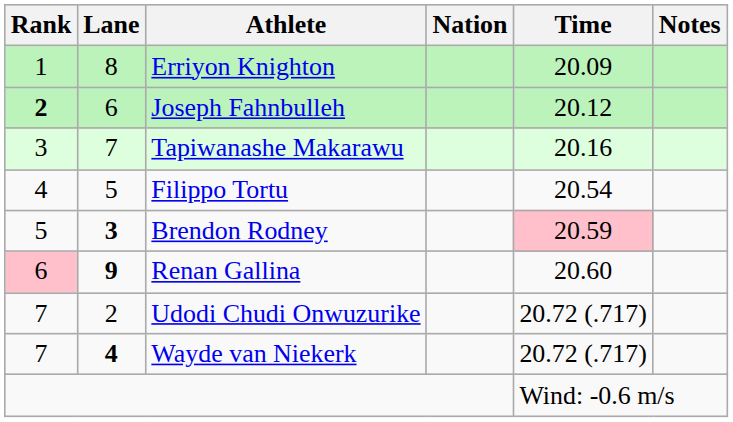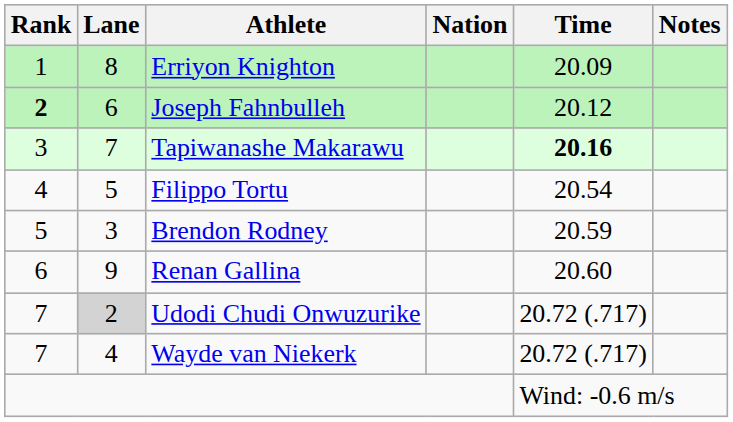(583, 148) normal -> (583, 148) bold
(111, 230) bold -> (111, 230) normal
(583, 230) pink background -> (583, 230) no background
(41, 271) pink background -> (41, 271) no background
(111, 271) bold -> (111, 271) normal
(111, 312) no background -> (111, 312) lightgrey background
(111, 353) bold -> (111, 353) normal
